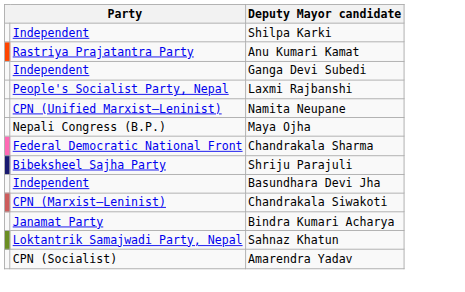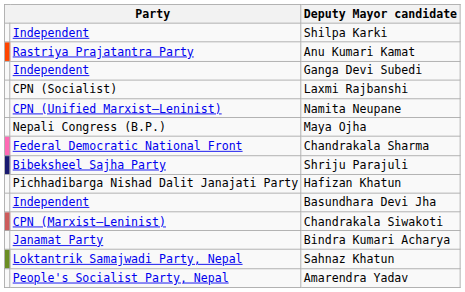(121, 89) People's Socialist Party, Nepal -> (65, 89) CPN (Socialist)
+ row: (353, 184)
(65, 259) CPN (Socialist) -> (121, 278) People's Socialist Party, Nepal
